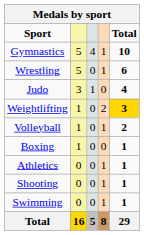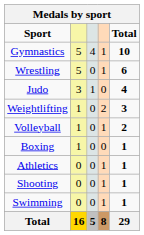(124, 108) gold background -> (124, 108) no background
